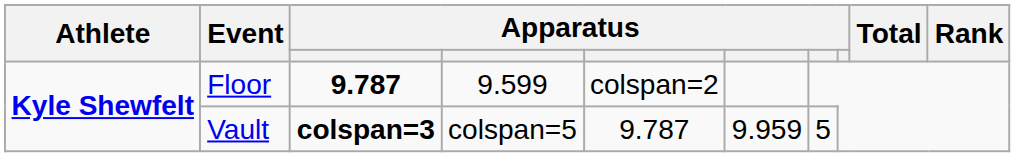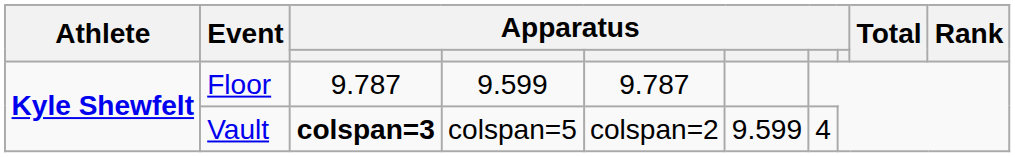(366, 85) bold -> (366, 85) normal
(654, 85) colspan=2 -> (654, 85) 9.787
(654, 129) 9.787 -> (654, 129) colspan=2
(767, 129) 9.959 -> (767, 129) 9.599
(823, 129) 5 -> (823, 129) 4
